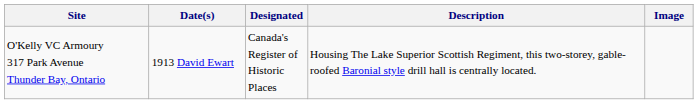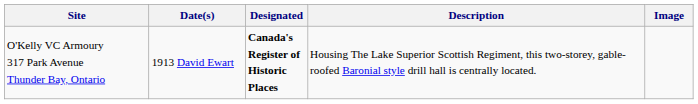(273, 63) normal -> (274, 63) bold
